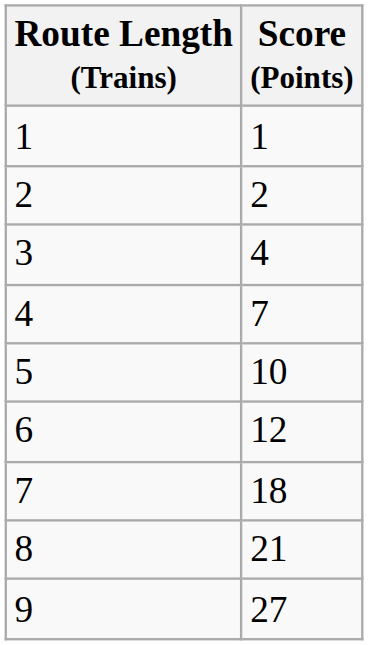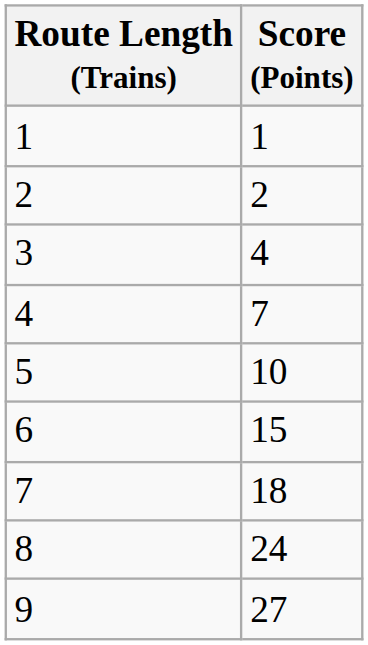(269, 431) 12 -> (269, 431) 15
(269, 549) 21 -> (269, 549) 24
